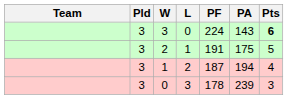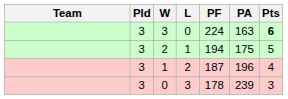(244, 31) 143 -> (244, 31) 163
(214, 49) 191 -> (214, 49) 194
(244, 67) 194 -> (244, 67) 196
